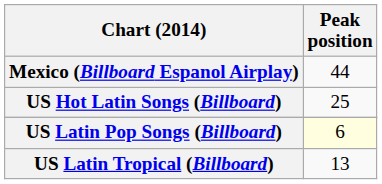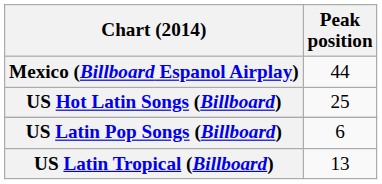(340, 132) lightyellow background -> (340, 132) no background
